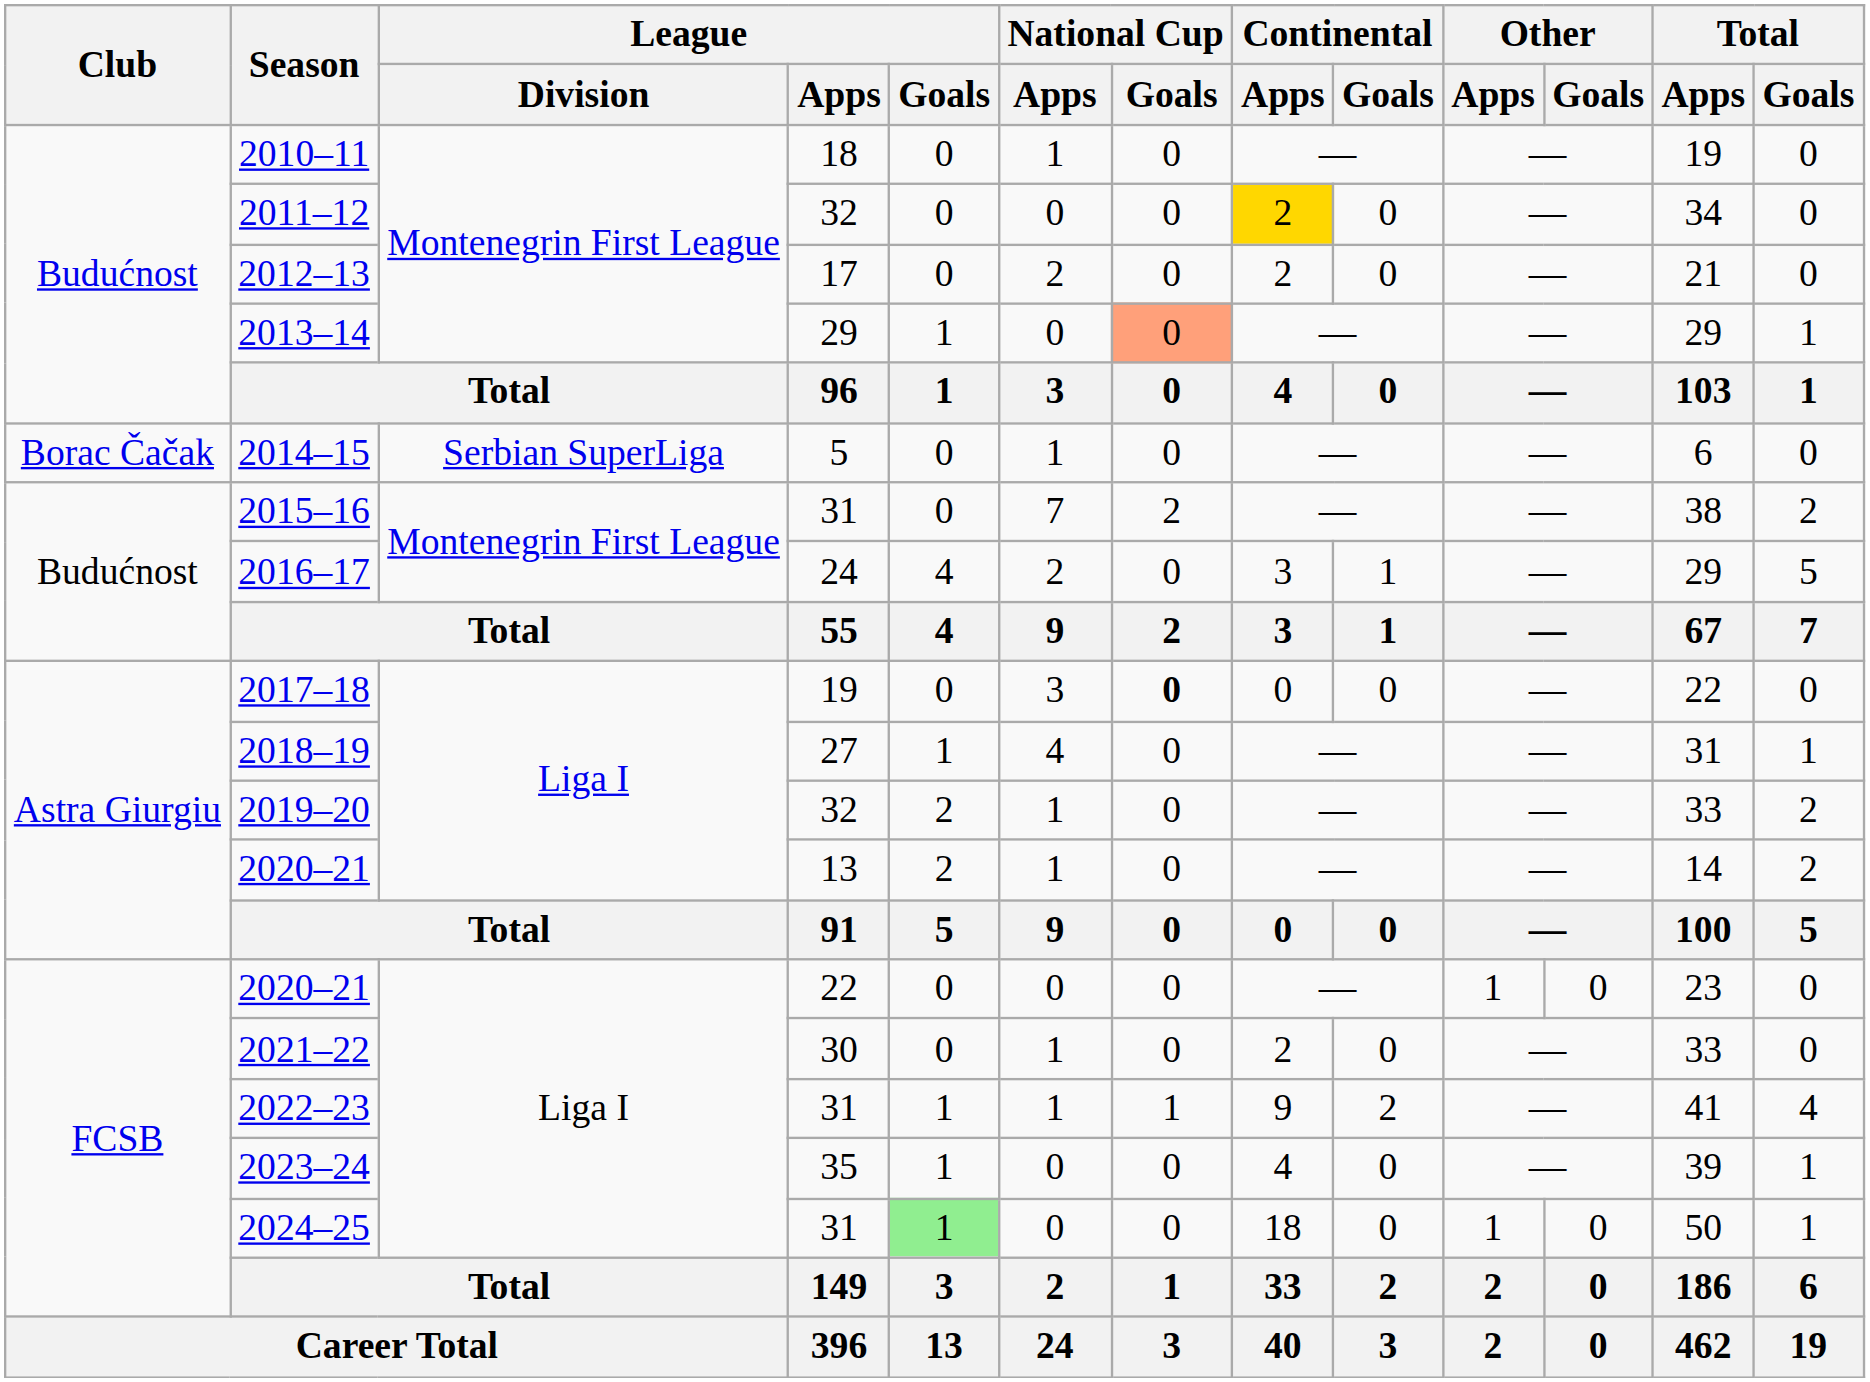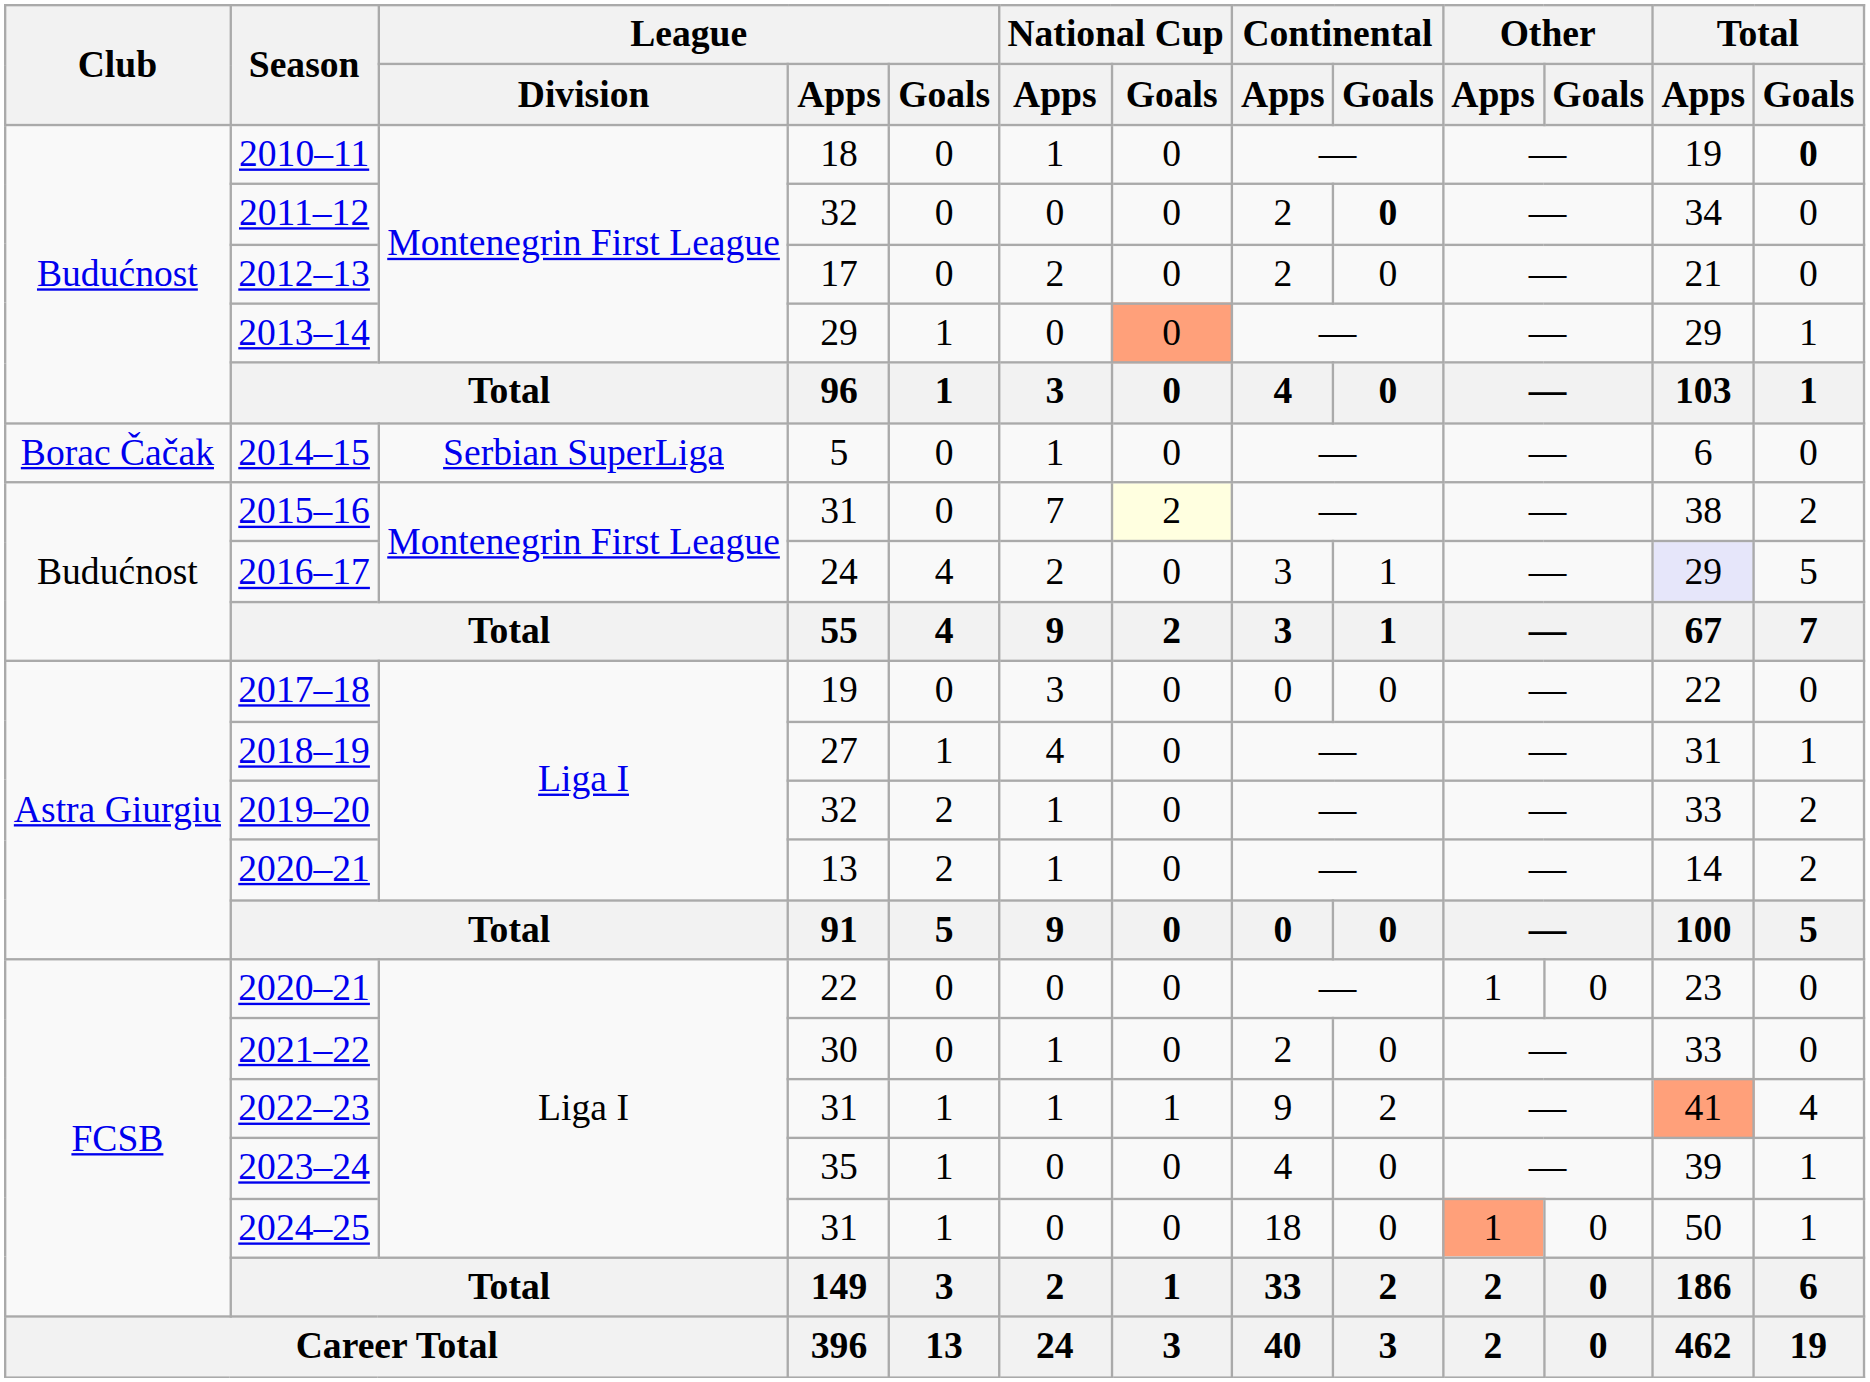(1808, 153) normal -> (1808, 153) bold
(1283, 213) gold background -> (1283, 213) no background
(1388, 213) normal -> (1388, 213) bold
(1172, 511) no background -> (1172, 511) lightyellow background
(1703, 570) no background -> (1703, 570) lavender background
(1172, 690) bold -> (1172, 690) normal
(1703, 1107) no background -> (1703, 1107) lightsalmon background
(944, 1226) lightgreen background -> (944, 1226) no background
(1493, 1226) no background -> (1493, 1226) lightsalmon background
